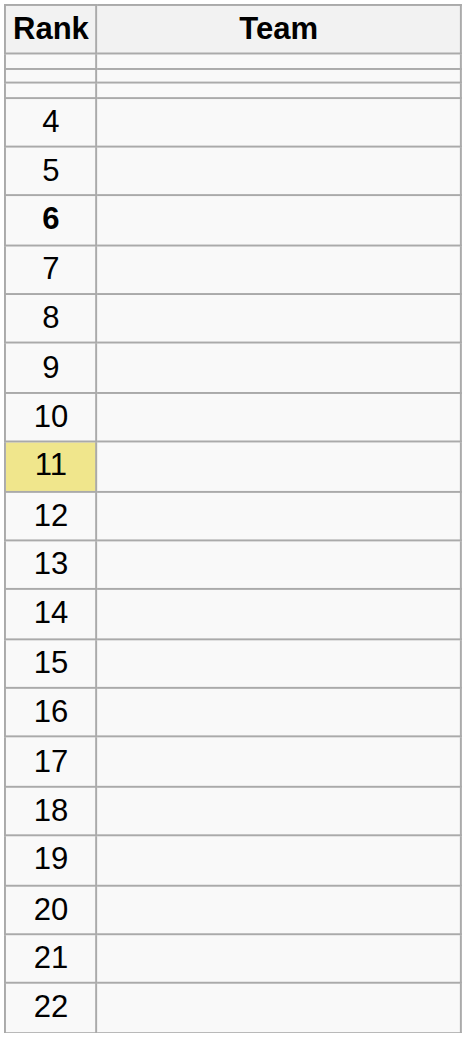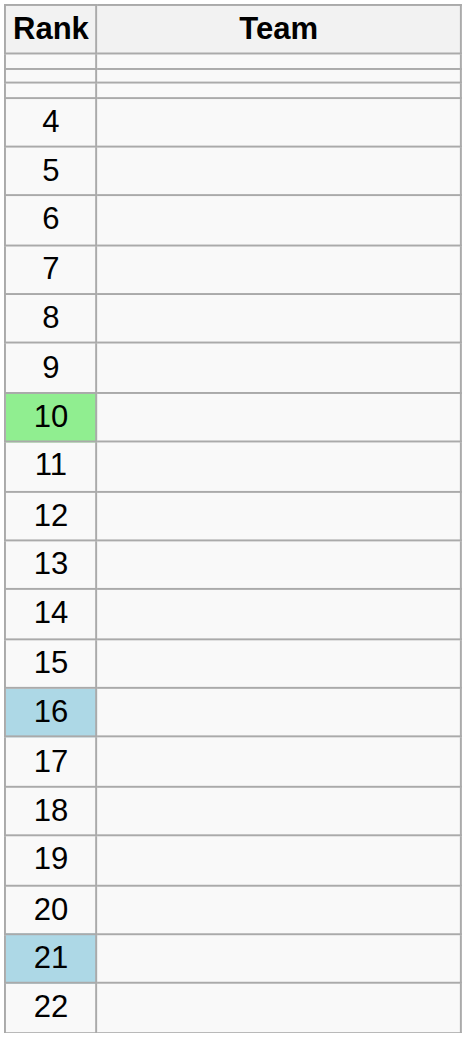(51, 219) bold -> (51, 219) normal
(51, 416) no background -> (51, 416) lightgreen background
(51, 465) khaki background -> (51, 465) no background
(51, 711) no background -> (51, 711) lightblue background
(51, 958) no background -> (51, 958) lightblue background
